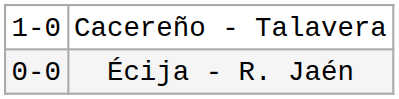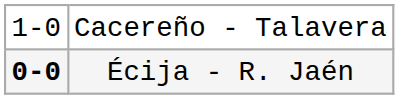(36, 72) normal -> (36, 72) bold
